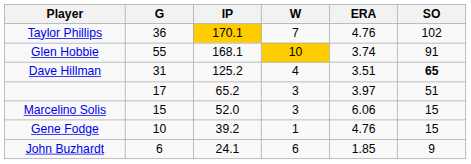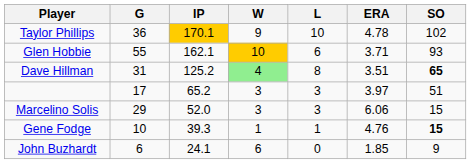+ column: (317, 14)
(296, 33) 7 -> (258, 33) 9
(364, 33) 4.76 -> (377, 33) 4.78
(227, 52) 168.1 -> (199, 52) 162.1
(364, 52) 3.74 -> (377, 52) 3.71
(432, 52) 91 -> (436, 52) 93
(296, 71) no background -> (258, 71) lightgreen background
(159, 110) 15 -> (139, 110) 29
(227, 129) 39.2 -> (199, 129) 39.3
(432, 129) normal -> (436, 129) bold
